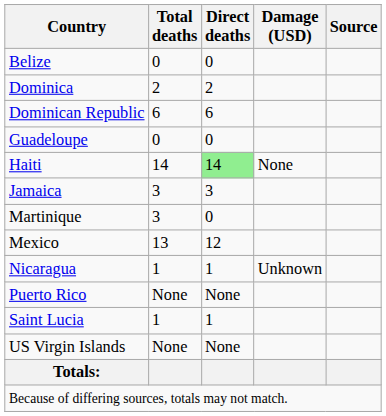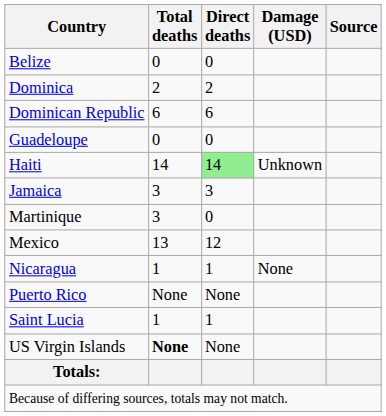(275, 165) None -> (290, 165) Unknown
(290, 268) Unknown -> (275, 268) None
(170, 346) normal -> (170, 346) bold
